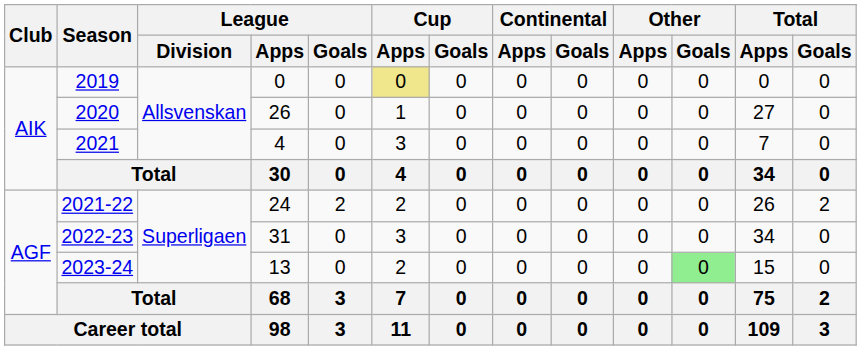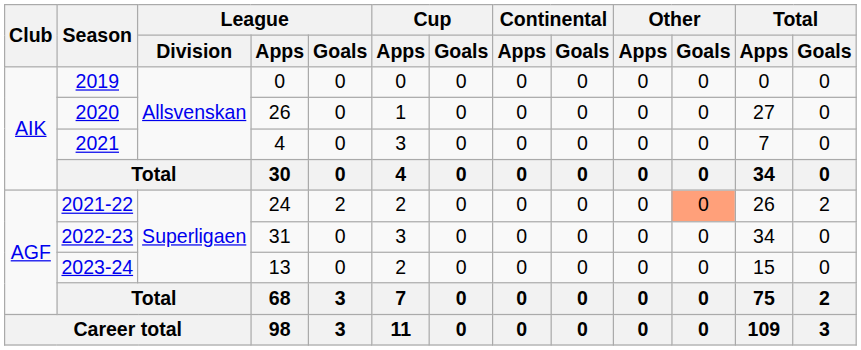(401, 81) khaki background -> (401, 81) no background
(703, 205) no background -> (703, 205) lightsalmon background
(703, 267) lightgreen background -> (703, 267) no background
